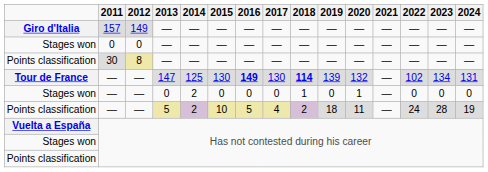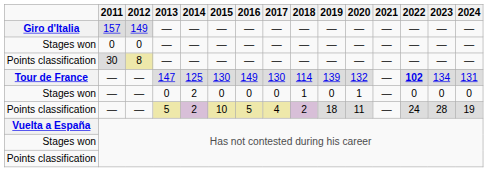(249, 77) bold -> (249, 77) normal
(304, 77) bold -> (304, 77) normal
(414, 77) normal -> (414, 77) bold
